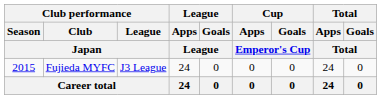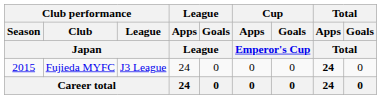(328, 67) normal -> (328, 67) bold
